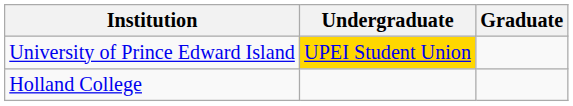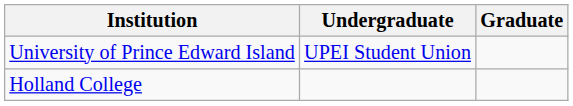(388, 52) gold background -> (388, 52) no background
